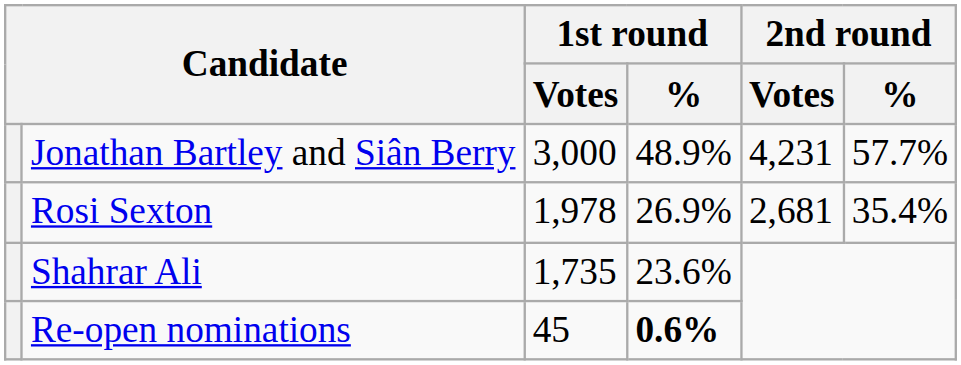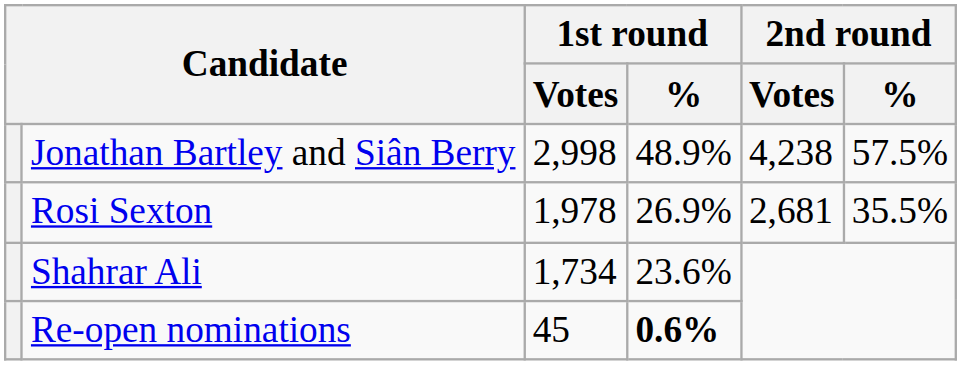(575, 152) 3,000 -> (575, 152) 2,998
(791, 152) 4,231 -> (791, 152) 4,238
(900, 152) 57.7% -> (900, 152) 57.5%
(900, 211) 35.4% -> (900, 211) 35.5%
(575, 270) 1,735 -> (575, 270) 1,734
